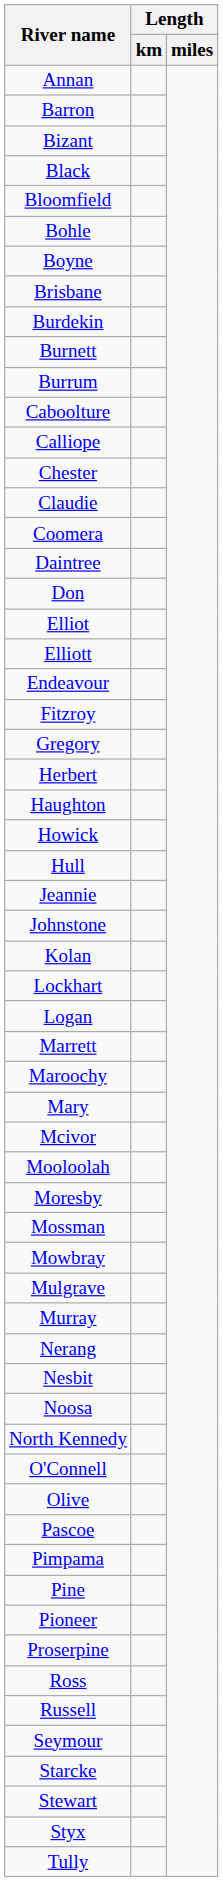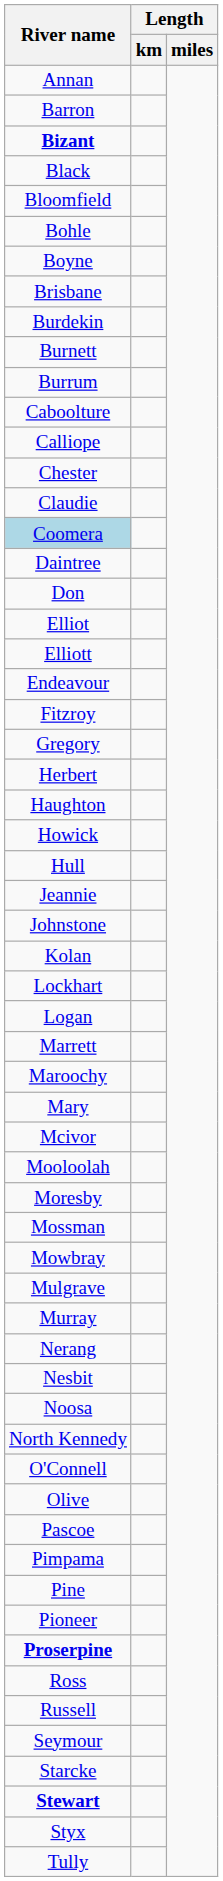(68, 140) normal -> (68, 140) bold
(68, 532) no background -> (68, 532) lightblue background
(68, 1650) normal -> (68, 1650) bold
(68, 1801) normal -> (68, 1801) bold
